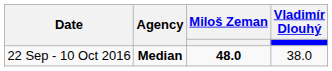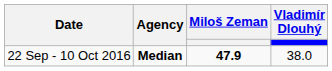(229, 55) 48.0 -> (229, 55) 47.9
